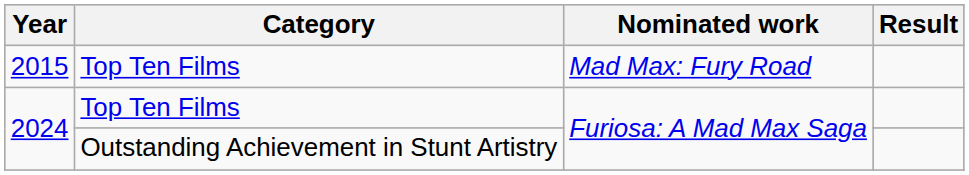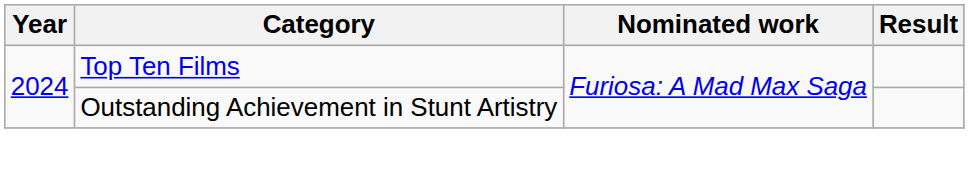- row: (40, 66)
